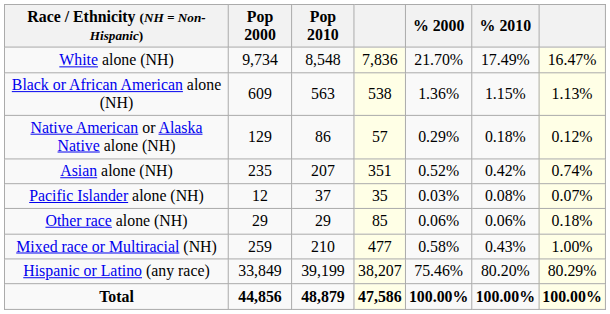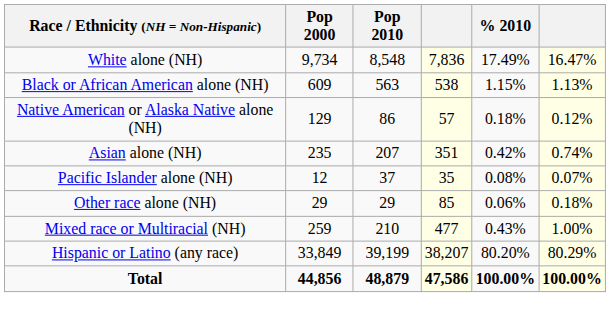- column: (439, 25)
